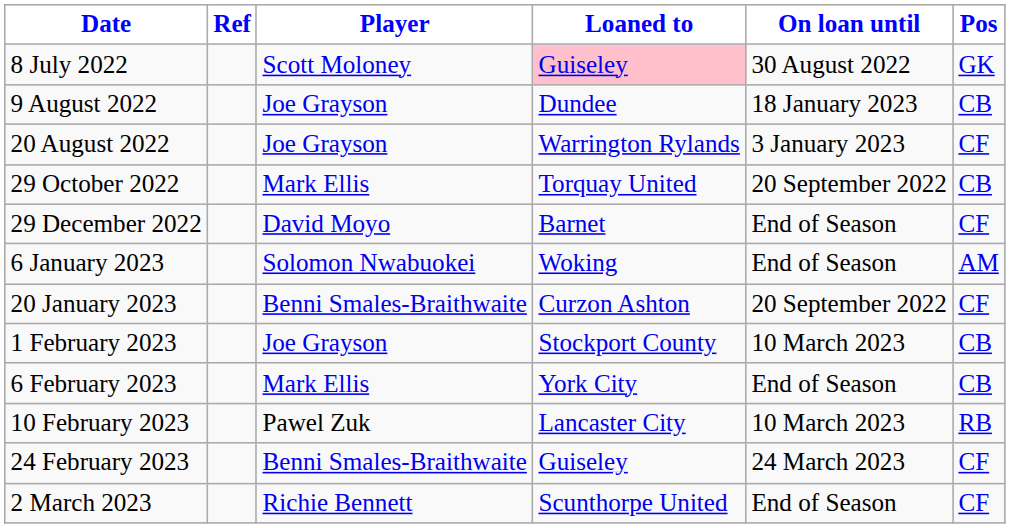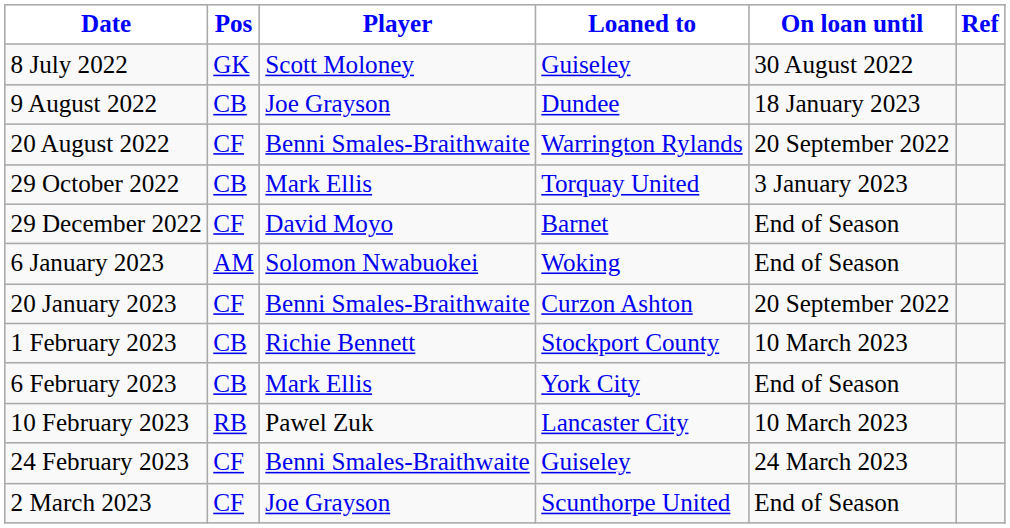columns swapped: (979, 24) <-> (232, 24)
(583, 64) pink background -> (586, 64) no background
(325, 143) Joe Grayson -> (398, 143) Benni Smales-Braithwaite
(828, 143) 3 January 2023 -> (852, 143) 20 September 2022
(849, 183) 20 September 2022 -> (831, 183) 3 January 2023
(325, 343) Joe Grayson -> (340, 343) Richie Bennett
(338, 502) Richie Bennett -> (328, 502) Joe Grayson
